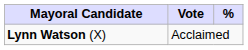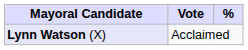(57, 34) no background -> (57, 34) lavender background
